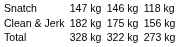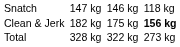(160, 23) normal -> (160, 23) bold
